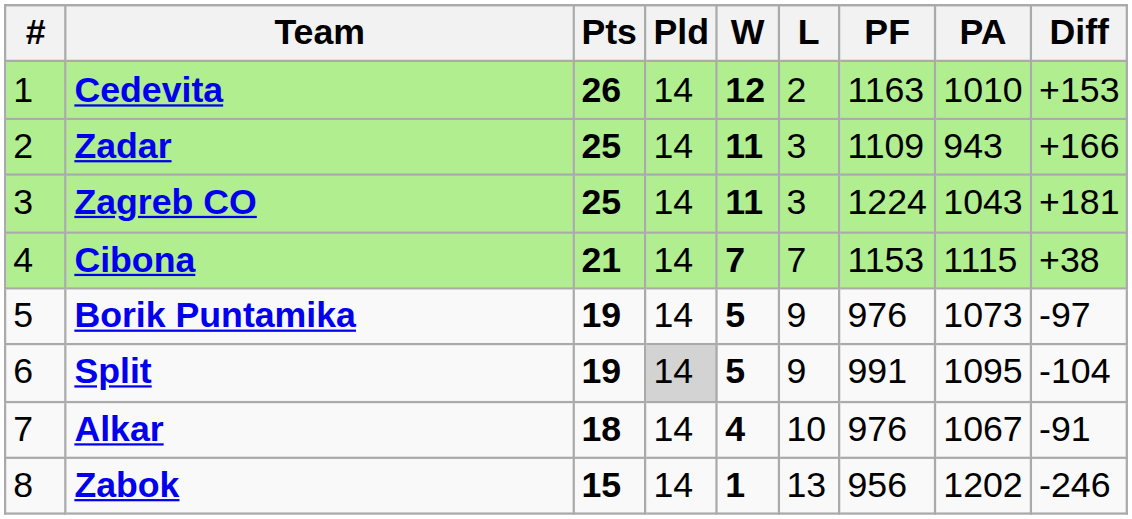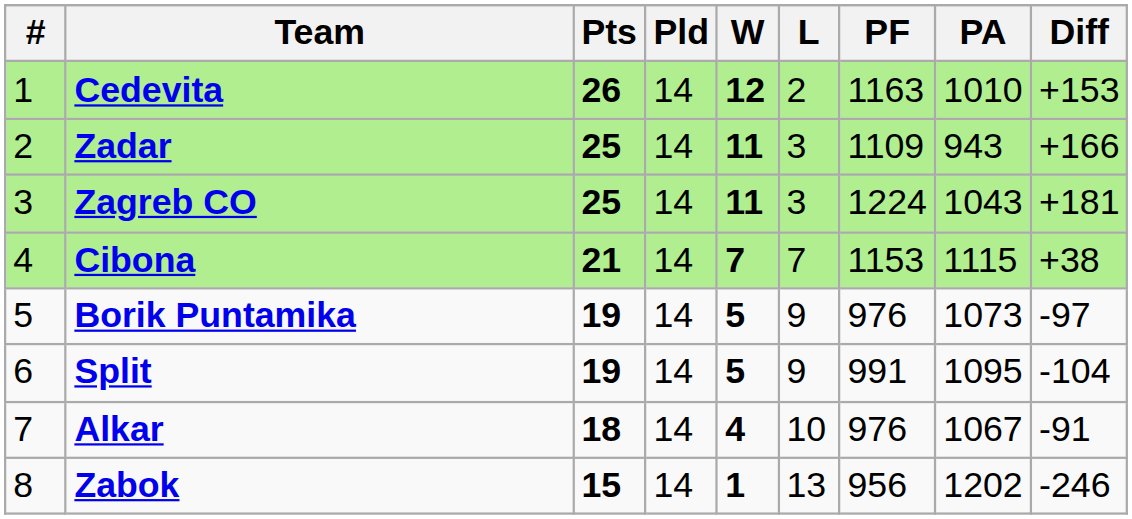(673, 372) lightgrey background -> (673, 372) no background
